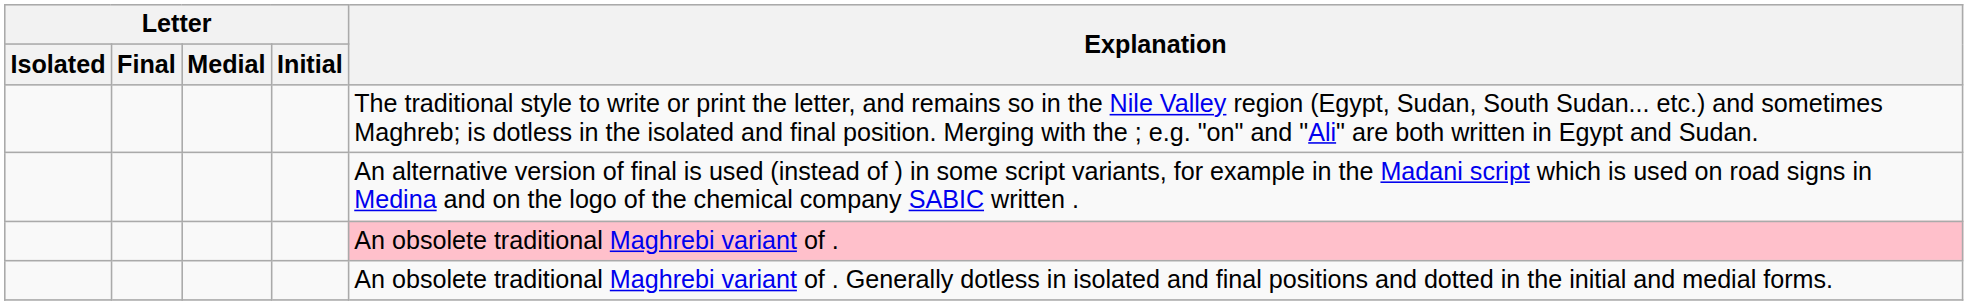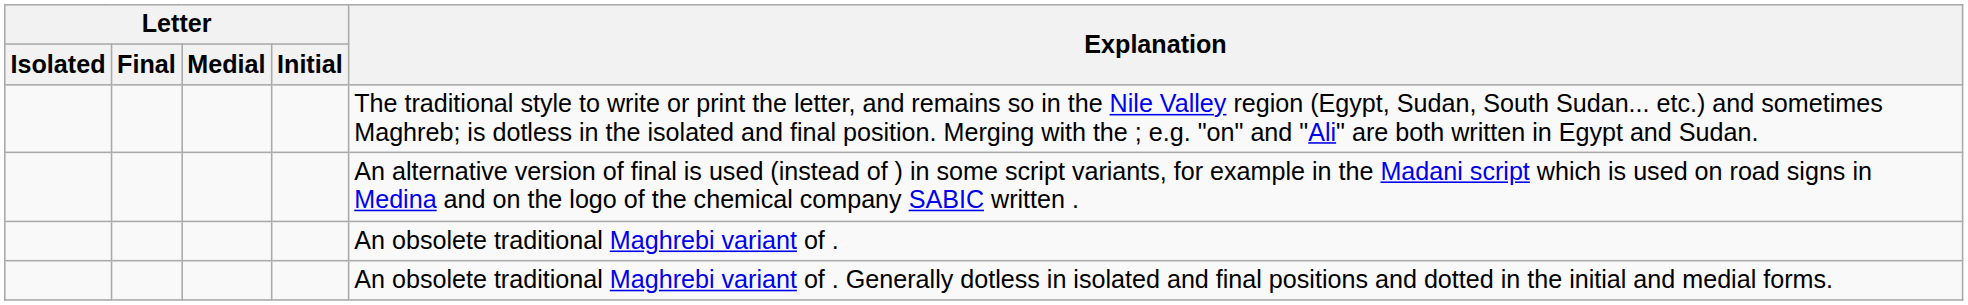(597, 240) pink background -> (597, 240) no background
